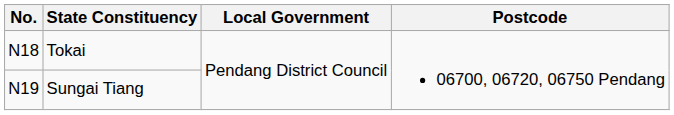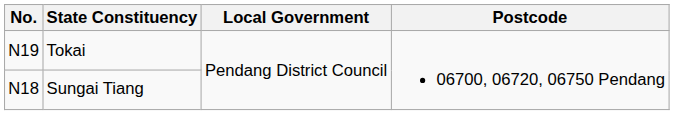(24, 50) N18 -> (24, 50) N19
(24, 89) N19 -> (24, 89) N18
